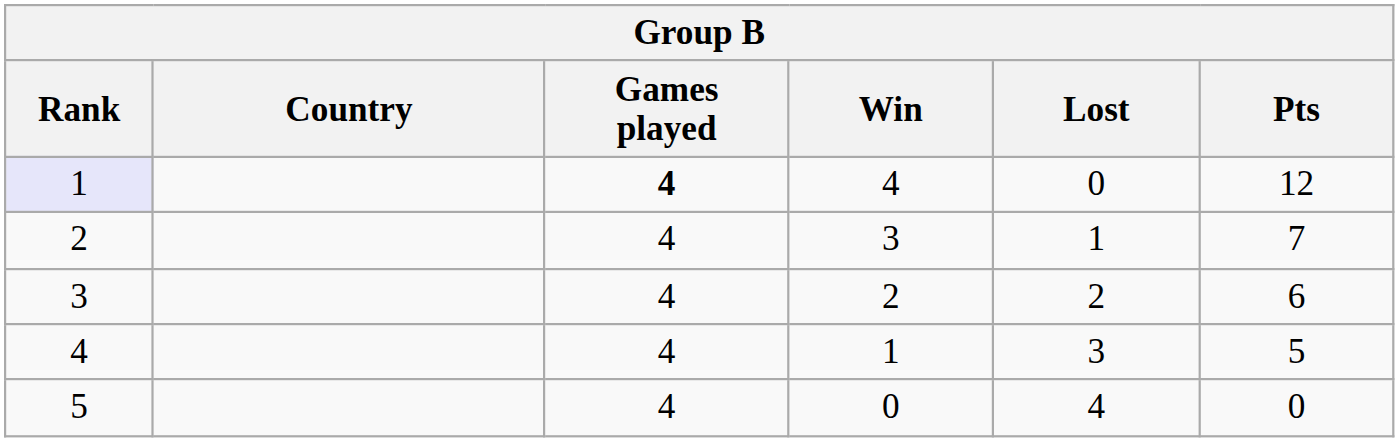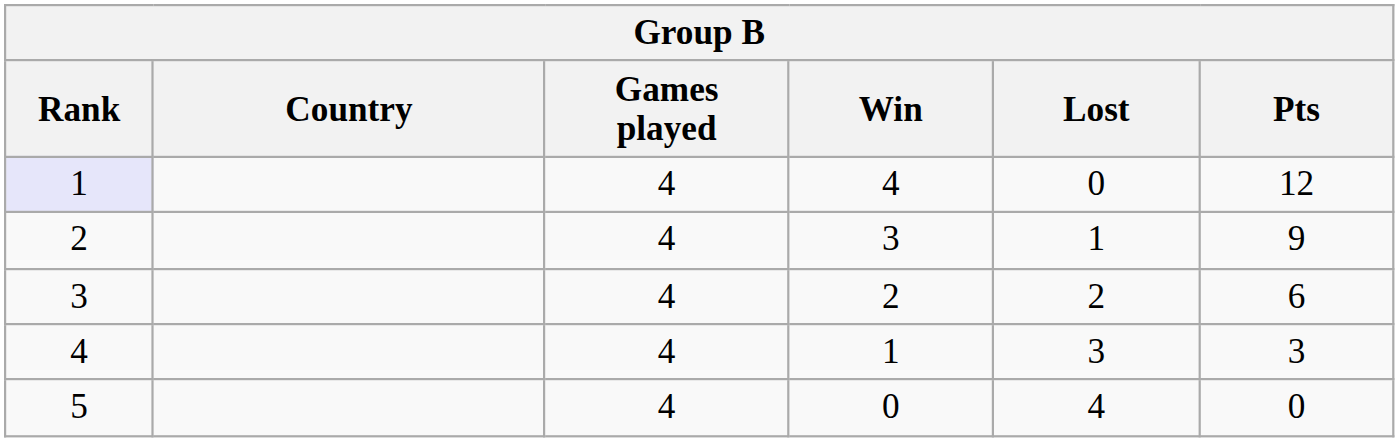(667, 183) bold -> (667, 183) normal
(1297, 239) 7 -> (1297, 239) 9
(1297, 351) 5 -> (1297, 351) 3
